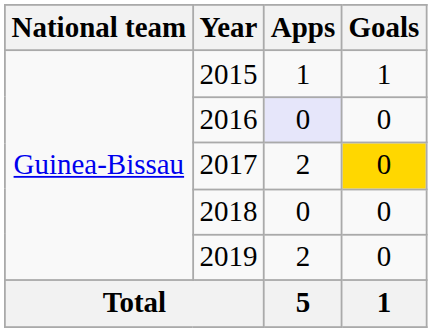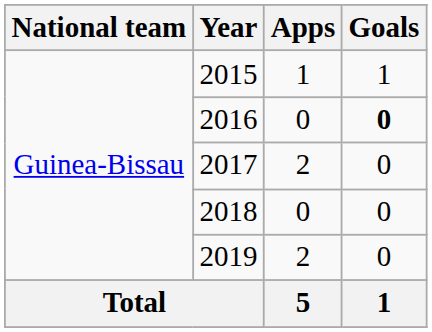(303, 119) lavender background -> (303, 119) no background
(384, 119) normal -> (384, 119) bold
(384, 165) gold background -> (384, 165) no background
